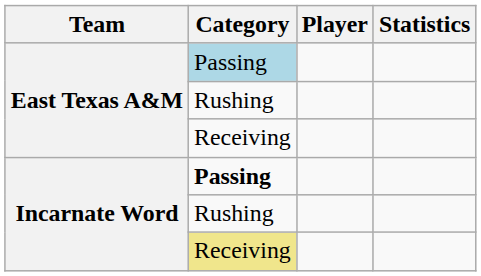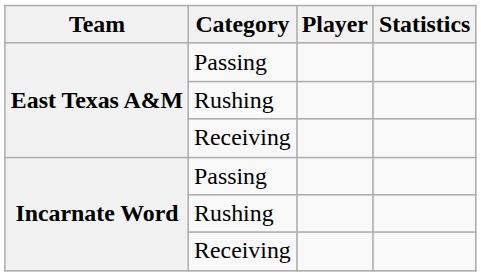(231, 62) lightblue background -> (231, 62) no background
(232, 175) bold -> (231, 175) normal
(242, 251) khaki background -> (242, 251) no background
